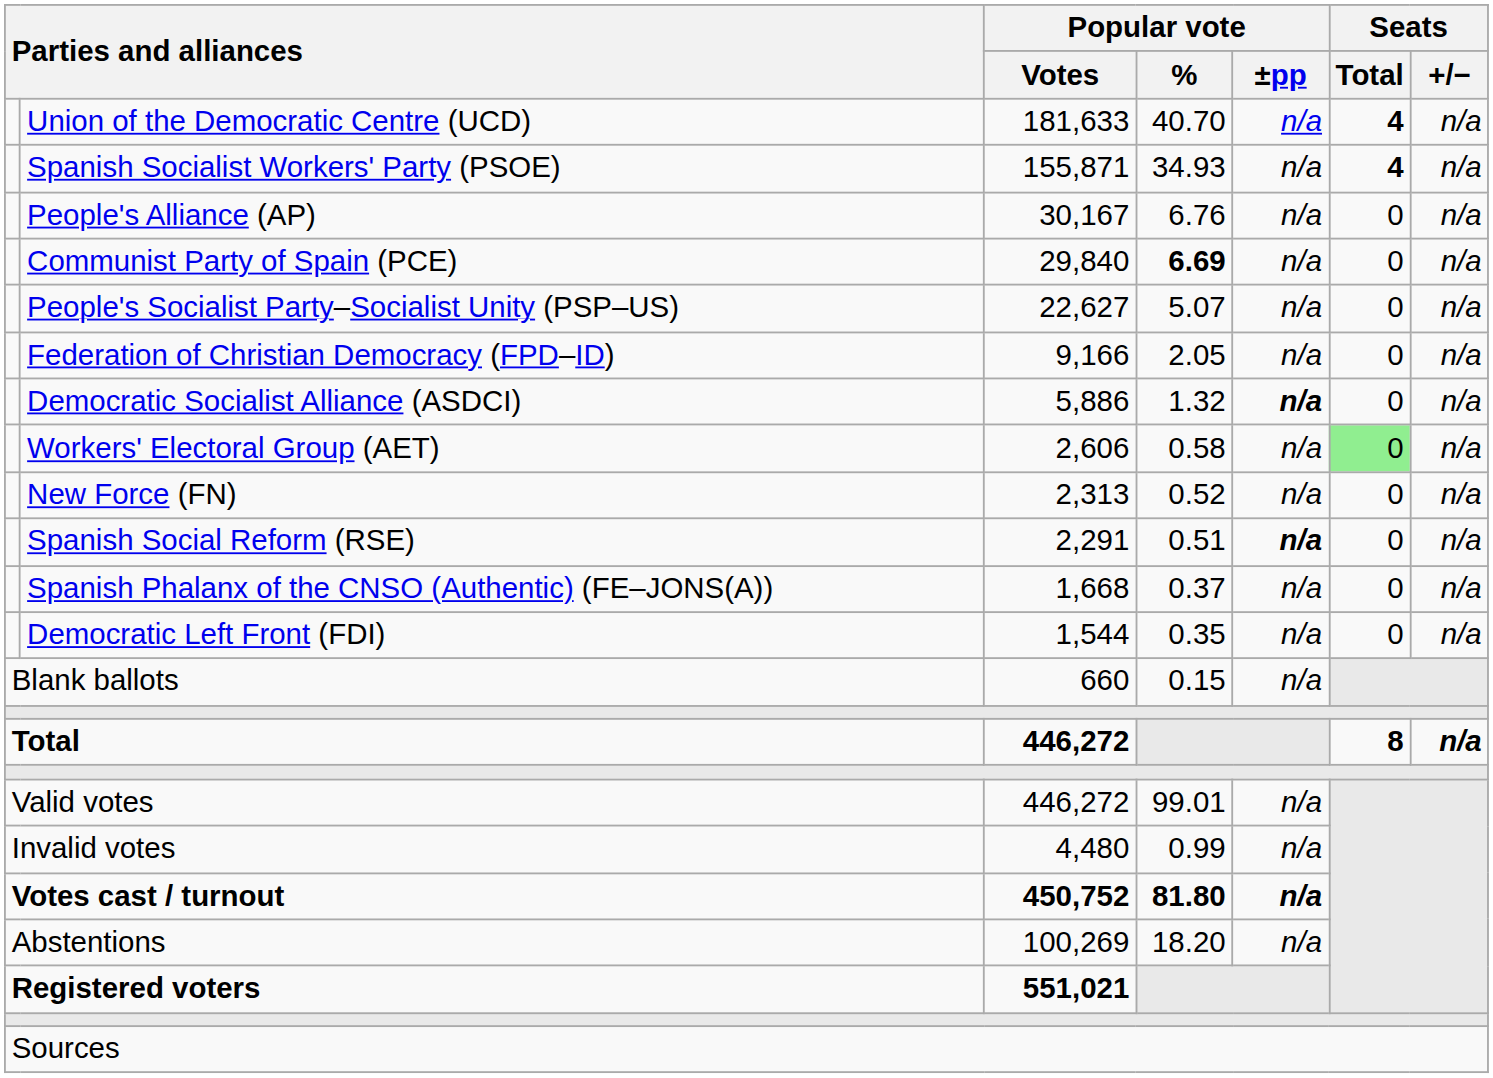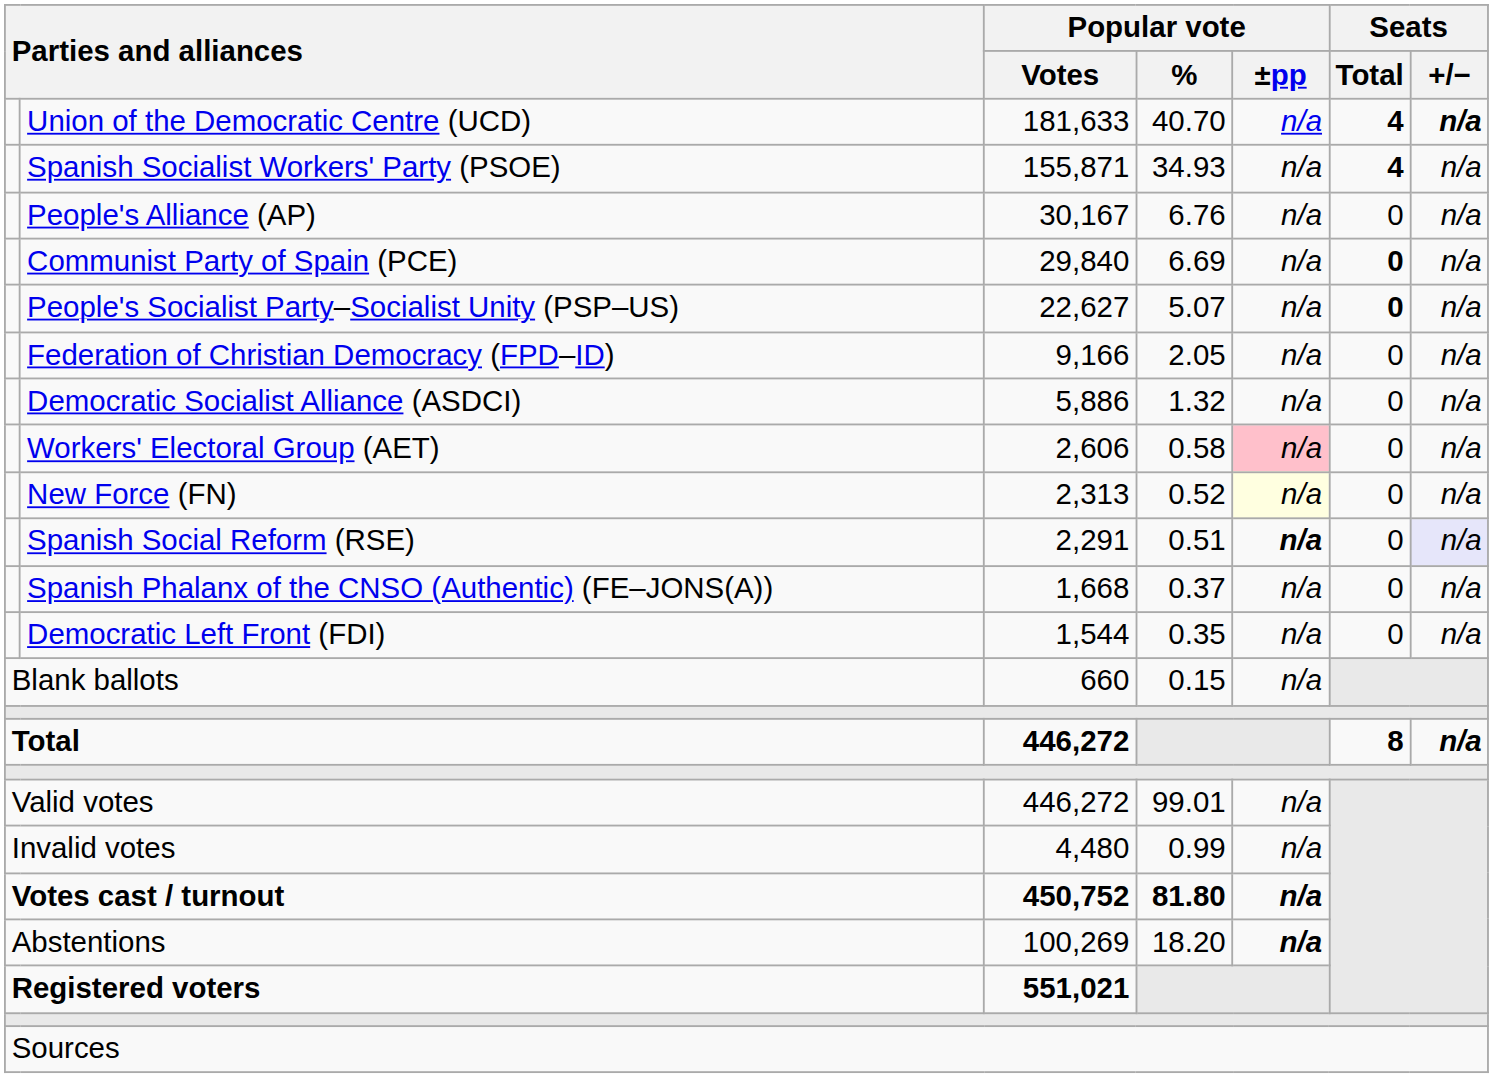(1461, 121) normal -> (1460, 121) bold
(1197, 261) bold -> (1197, 261) normal
(1396, 261) normal -> (1396, 261) bold
(1396, 307) normal -> (1396, 307) bold
(1301, 401) bold -> (1302, 401) normal
(1302, 448) no background -> (1302, 448) pink background
(1396, 448) lightgreen background -> (1396, 448) no background
(1302, 494) no background -> (1302, 494) lightyellow background
(1461, 541) no background -> (1461, 541) lavender background
(1302, 942) normal -> (1301, 942) bold
